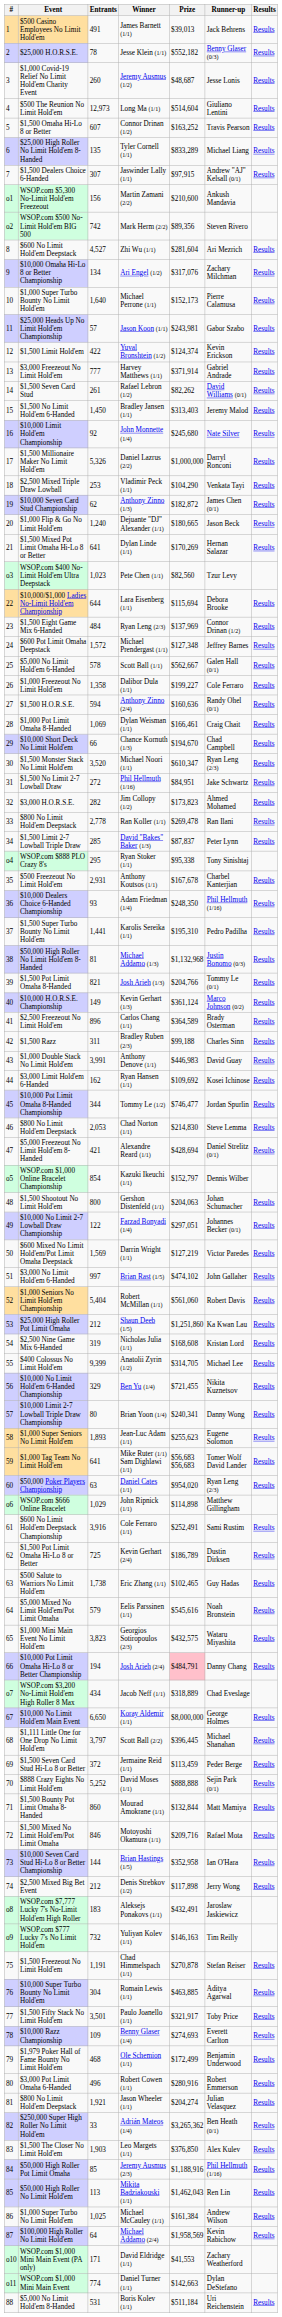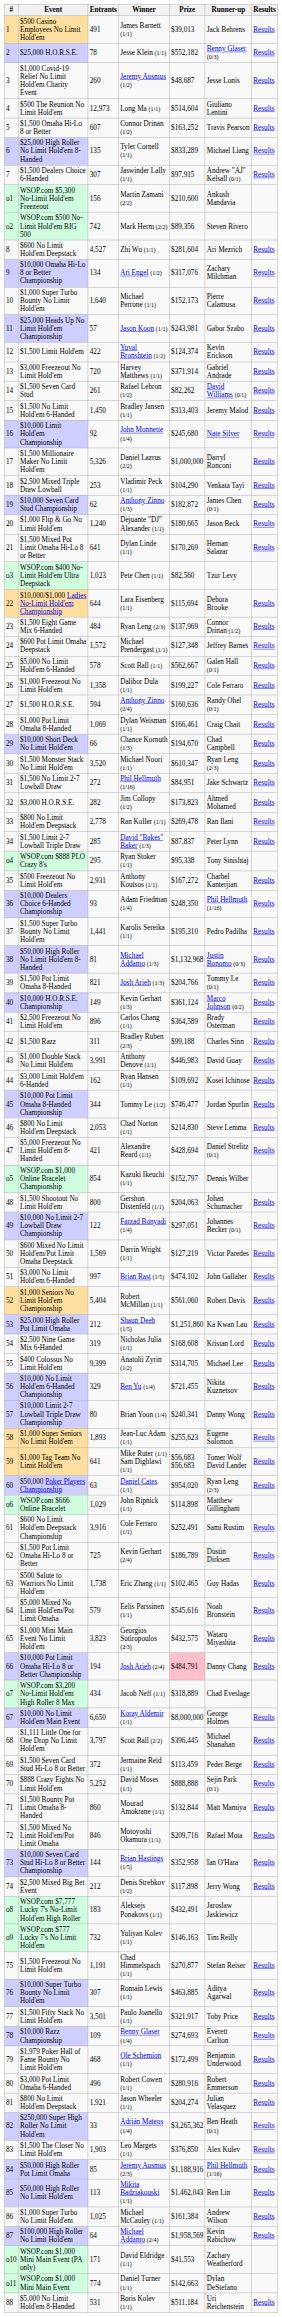(95, 371) 777 -> (95, 371) 720
(185, 880) $167,678 -> (185, 880) $167,272
(185, 1965) $270,878 -> (185, 1965) $270,877
(95, 1993) 304 -> (95, 1993) 307
